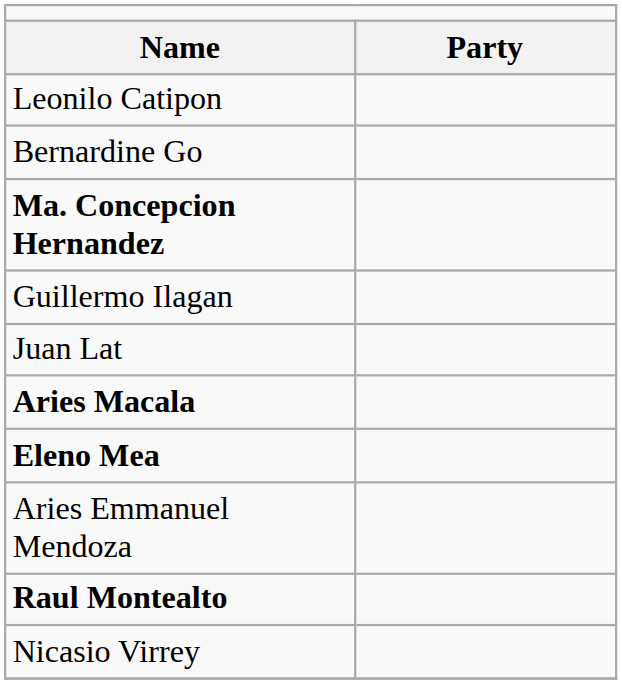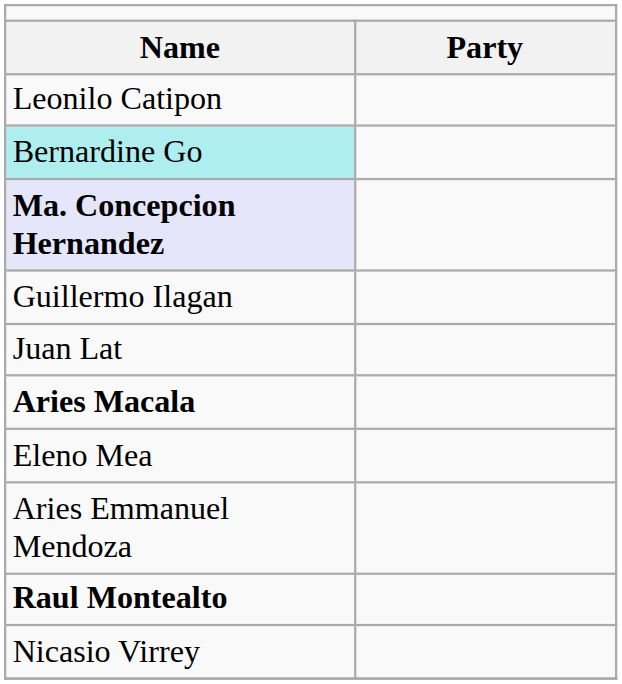(108, 152) no background -> (108, 152) paleturquoise background
(124, 224) no background -> (124, 224) lavender background
(86, 455) bold -> (83, 455) normal
